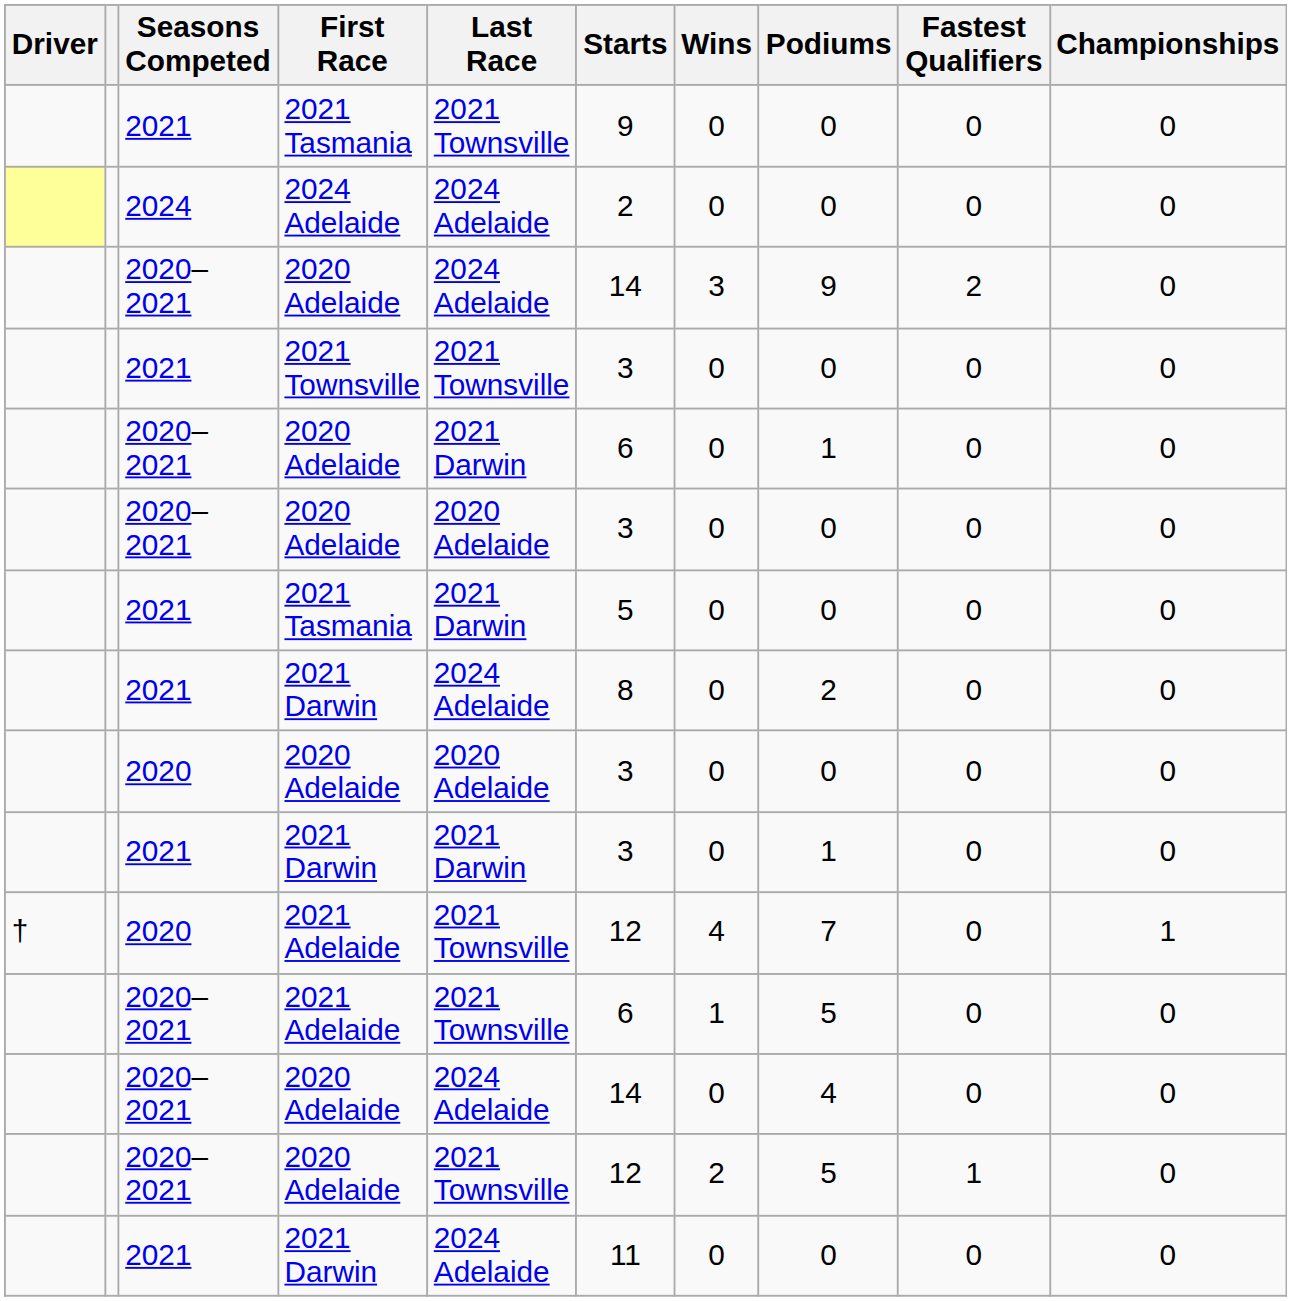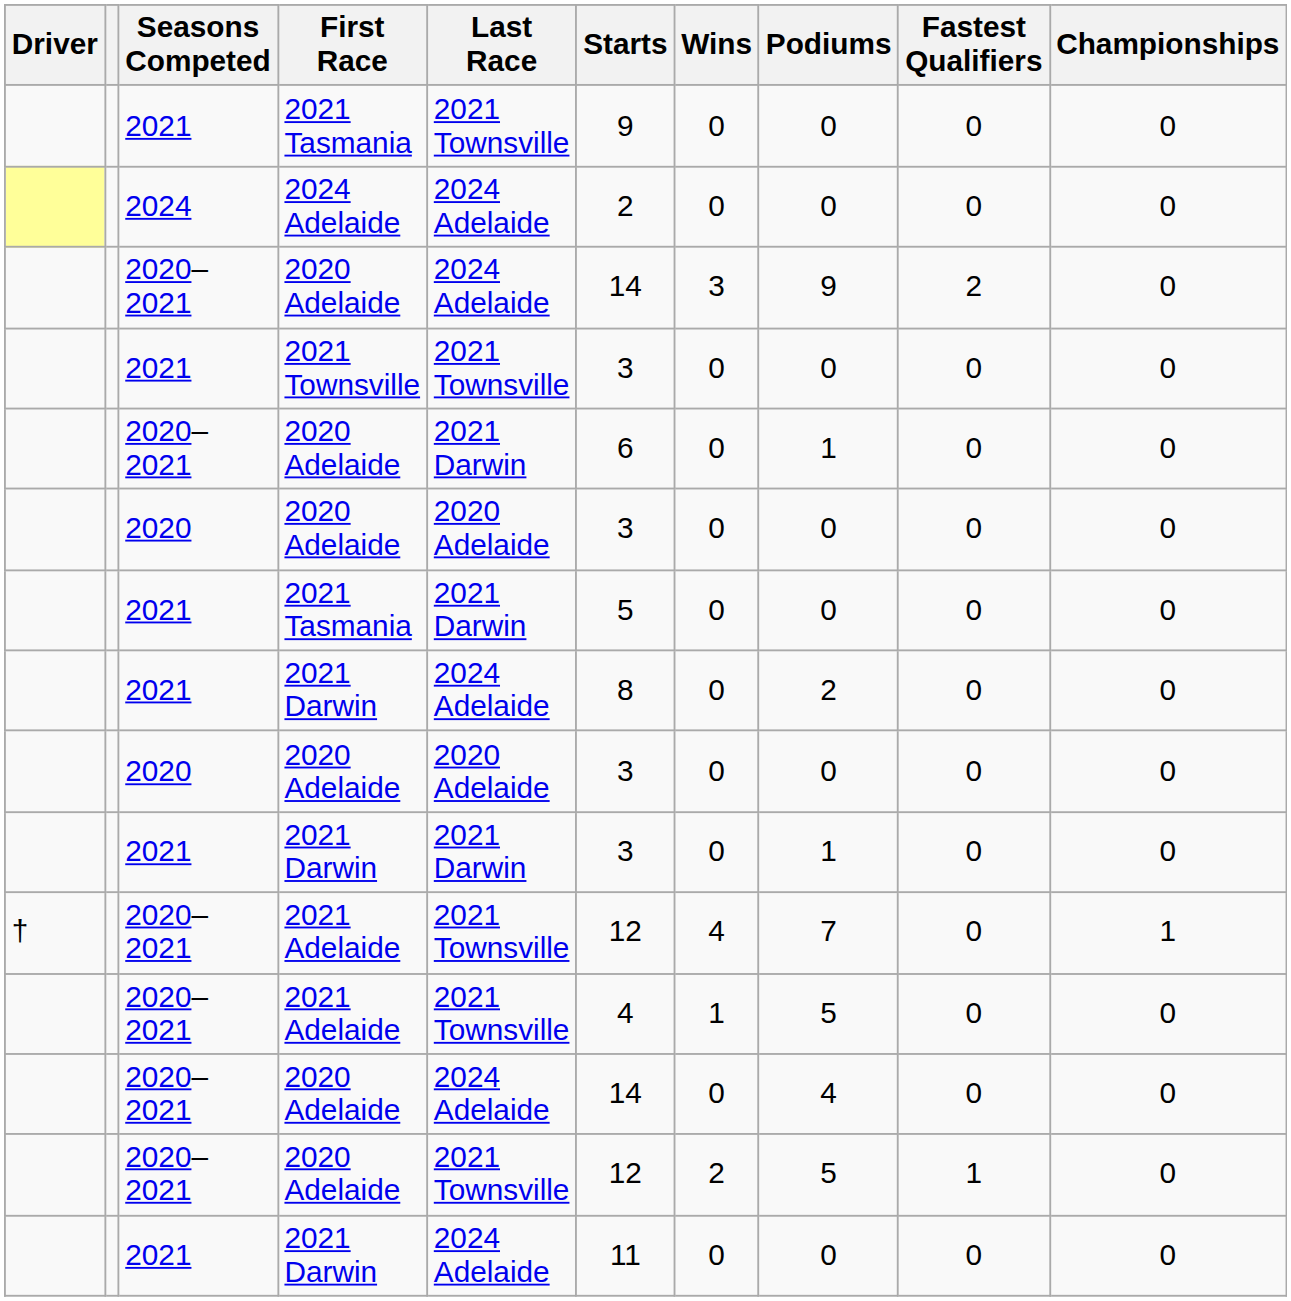(167, 528) 2020–2021 -> (158, 528) 2020
(158, 932) 2020 -> (167, 932) 2020–2021
(625, 1012) 6 -> (625, 1012) 4
